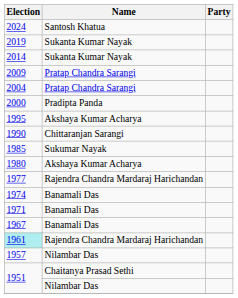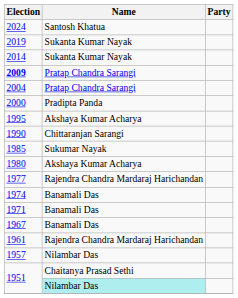(16, 73) normal -> (16, 73) bold
(16, 240) paleturquoise background -> (16, 240) no background
(71, 286) no background -> (71, 286) paleturquoise background
